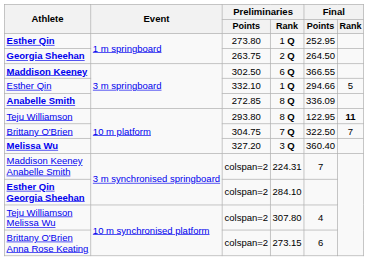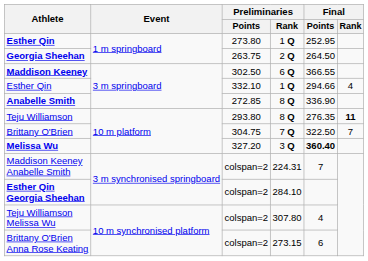(351, 86) 5 -> (351, 86) 4
(321, 101) 336.09 -> (321, 101) 336.90
(321, 116) 122.95 -> (321, 116) 276.35
(321, 147) normal -> (321, 147) bold
